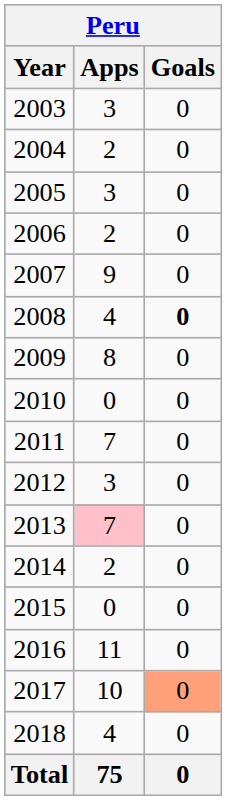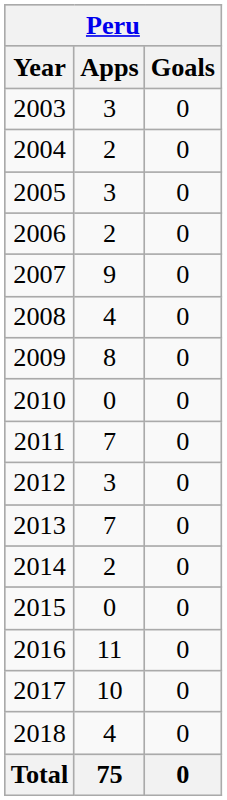(183, 316) bold -> (183, 316) normal
(109, 524) pink background -> (109, 524) no background
(183, 691) lightsalmon background -> (183, 691) no background
